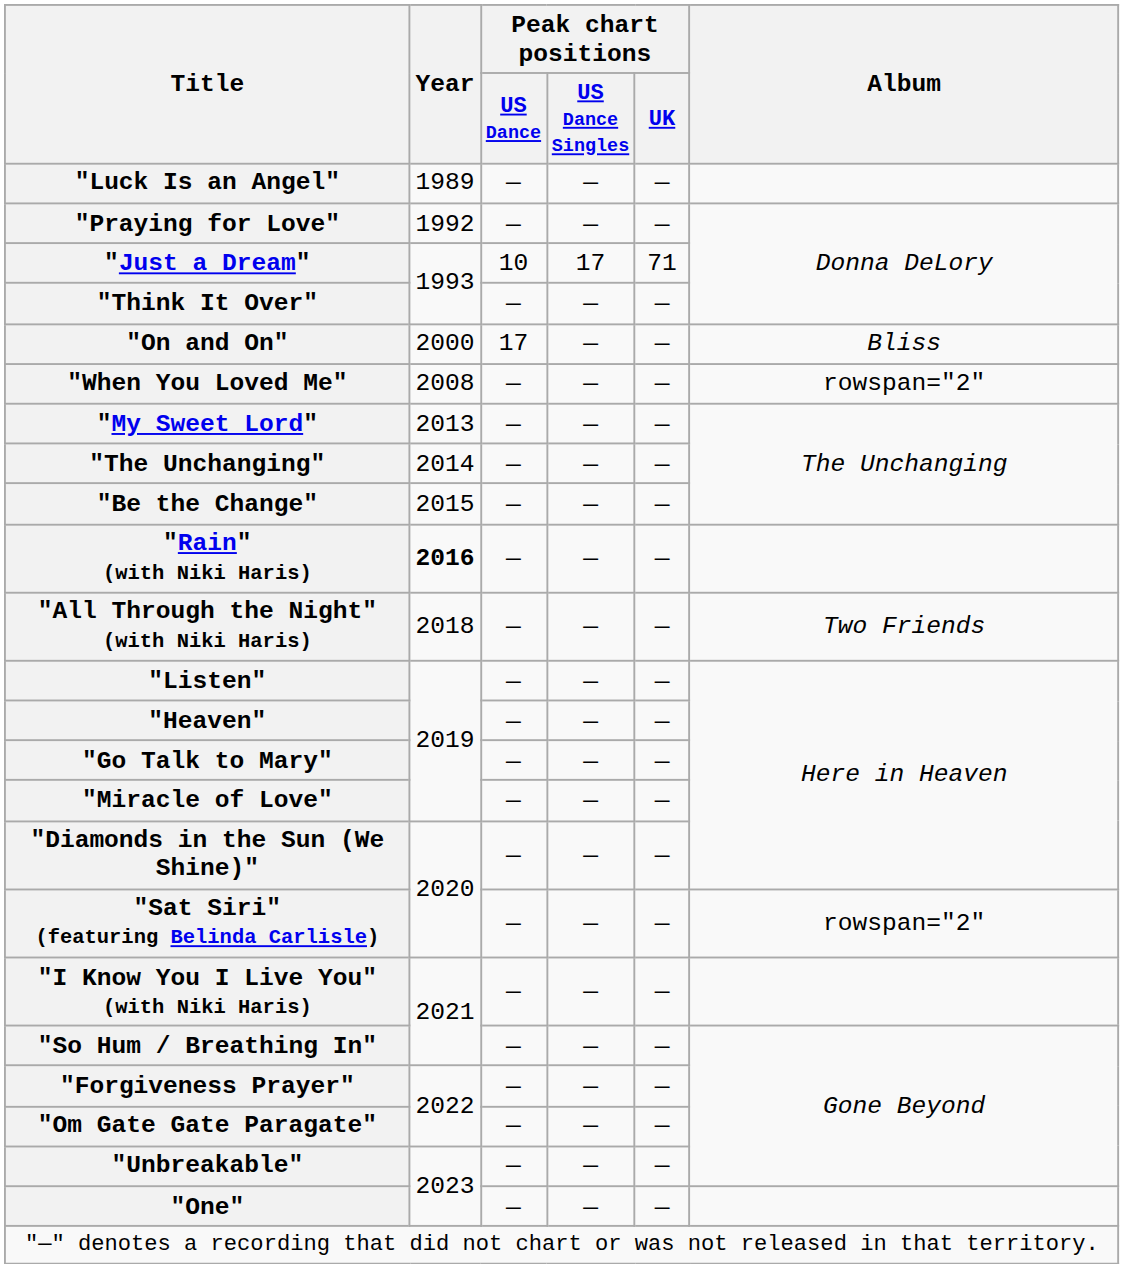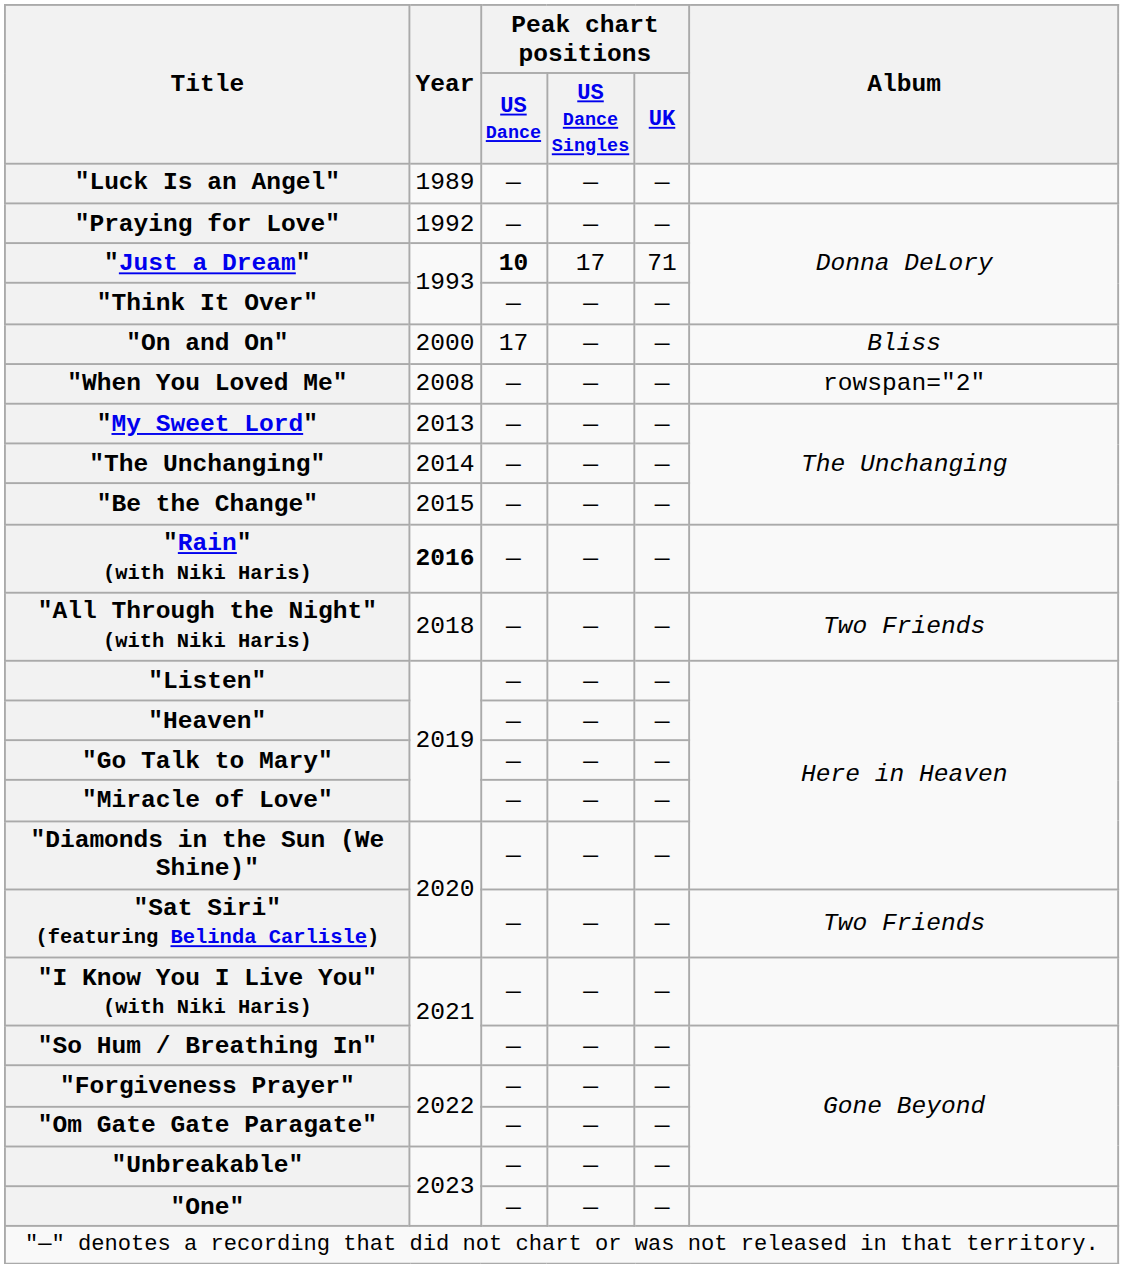(513, 264) normal -> (513, 264) bold
(904, 923) rowspan="2" -> (904, 923) Two Friends
